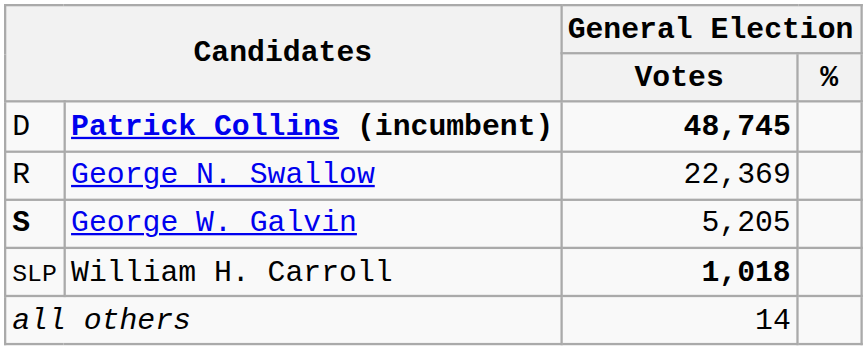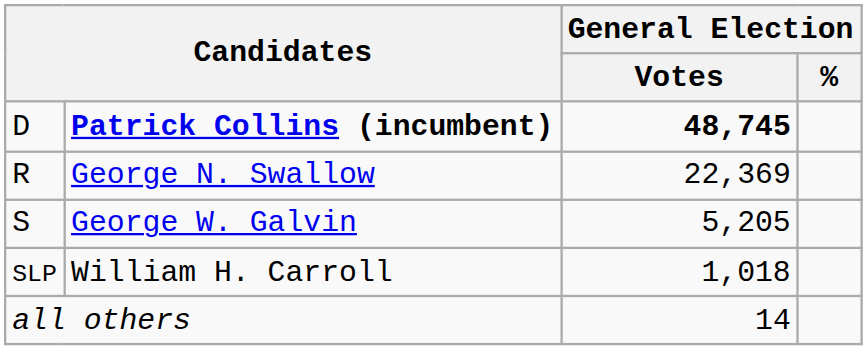(21, 223) bold -> (21, 223) normal
(746, 272) bold -> (746, 272) normal
